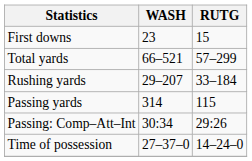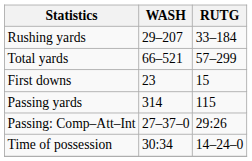rows swapped: (39, 37) <-> (47, 80)
(157, 123) 30:34 -> (166, 123) 27–37–0
(166, 145) 27–37–0 -> (157, 145) 30:34
